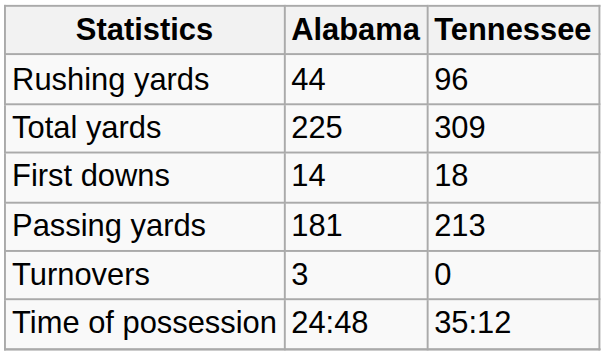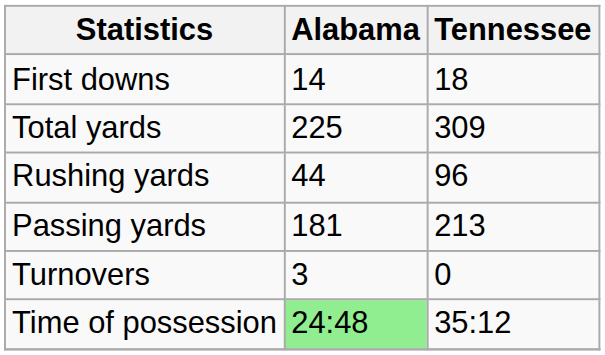rows swapped: (91, 176) <-> (111, 78)
(330, 323) no background -> (330, 323) lightgreen background
